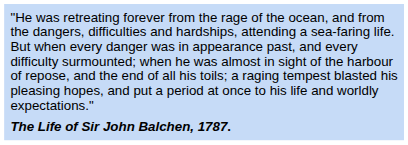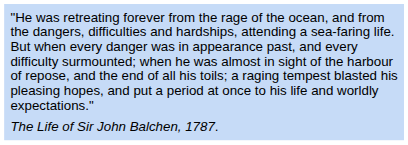(121, 127) bold -> (114, 127) normal
